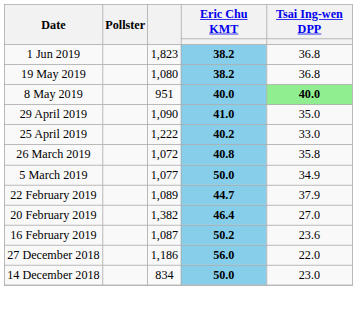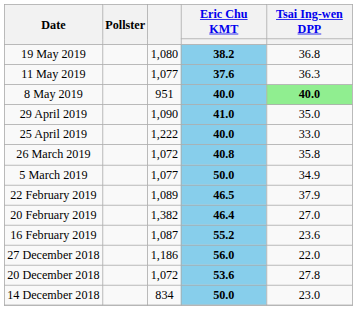- row: (53, 54)
+ row: (53, 74)
(224, 135) 40.2 -> (224, 135) 40.0
(224, 195) 44.7 -> (224, 195) 46.5
(224, 235) 50.2 -> (224, 235) 55.2
+ row: (53, 275)
